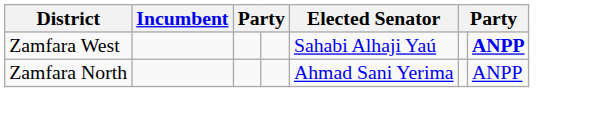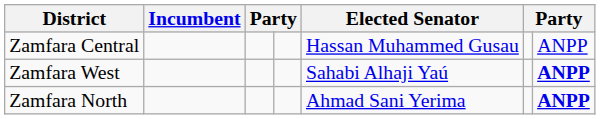+ row: (74, 45)
(497, 73) normal -> (563, 100) bold
